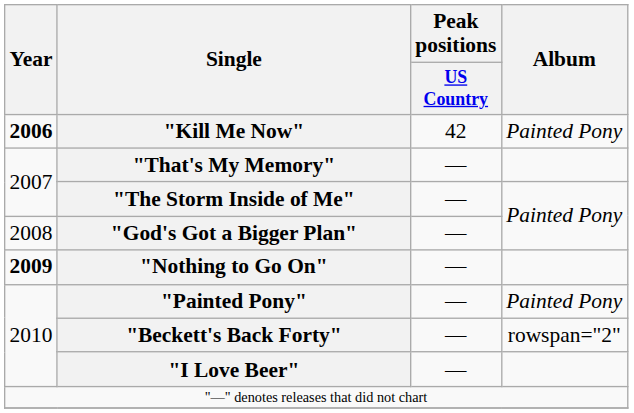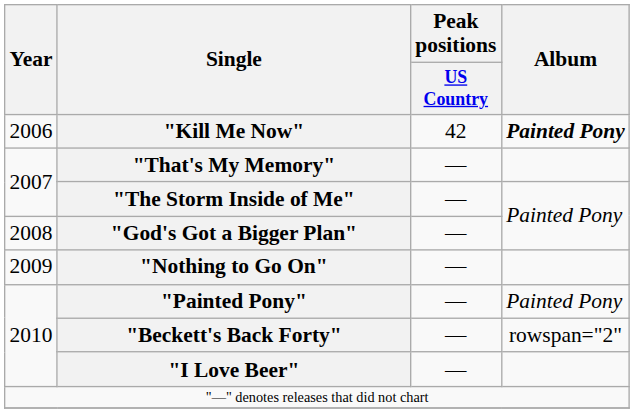(31, 130) bold -> (31, 130) normal
(564, 130) normal -> (565, 130) bold
(31, 266) bold -> (31, 266) normal
